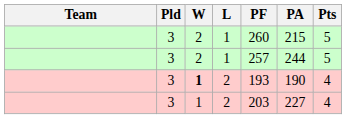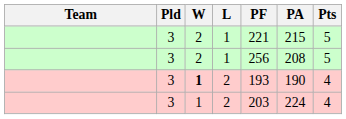(259, 37) 260 -> (259, 37) 221
(259, 59) 257 -> (259, 59) 256
(295, 59) 244 -> (295, 59) 208
(295, 102) 227 -> (295, 102) 224
